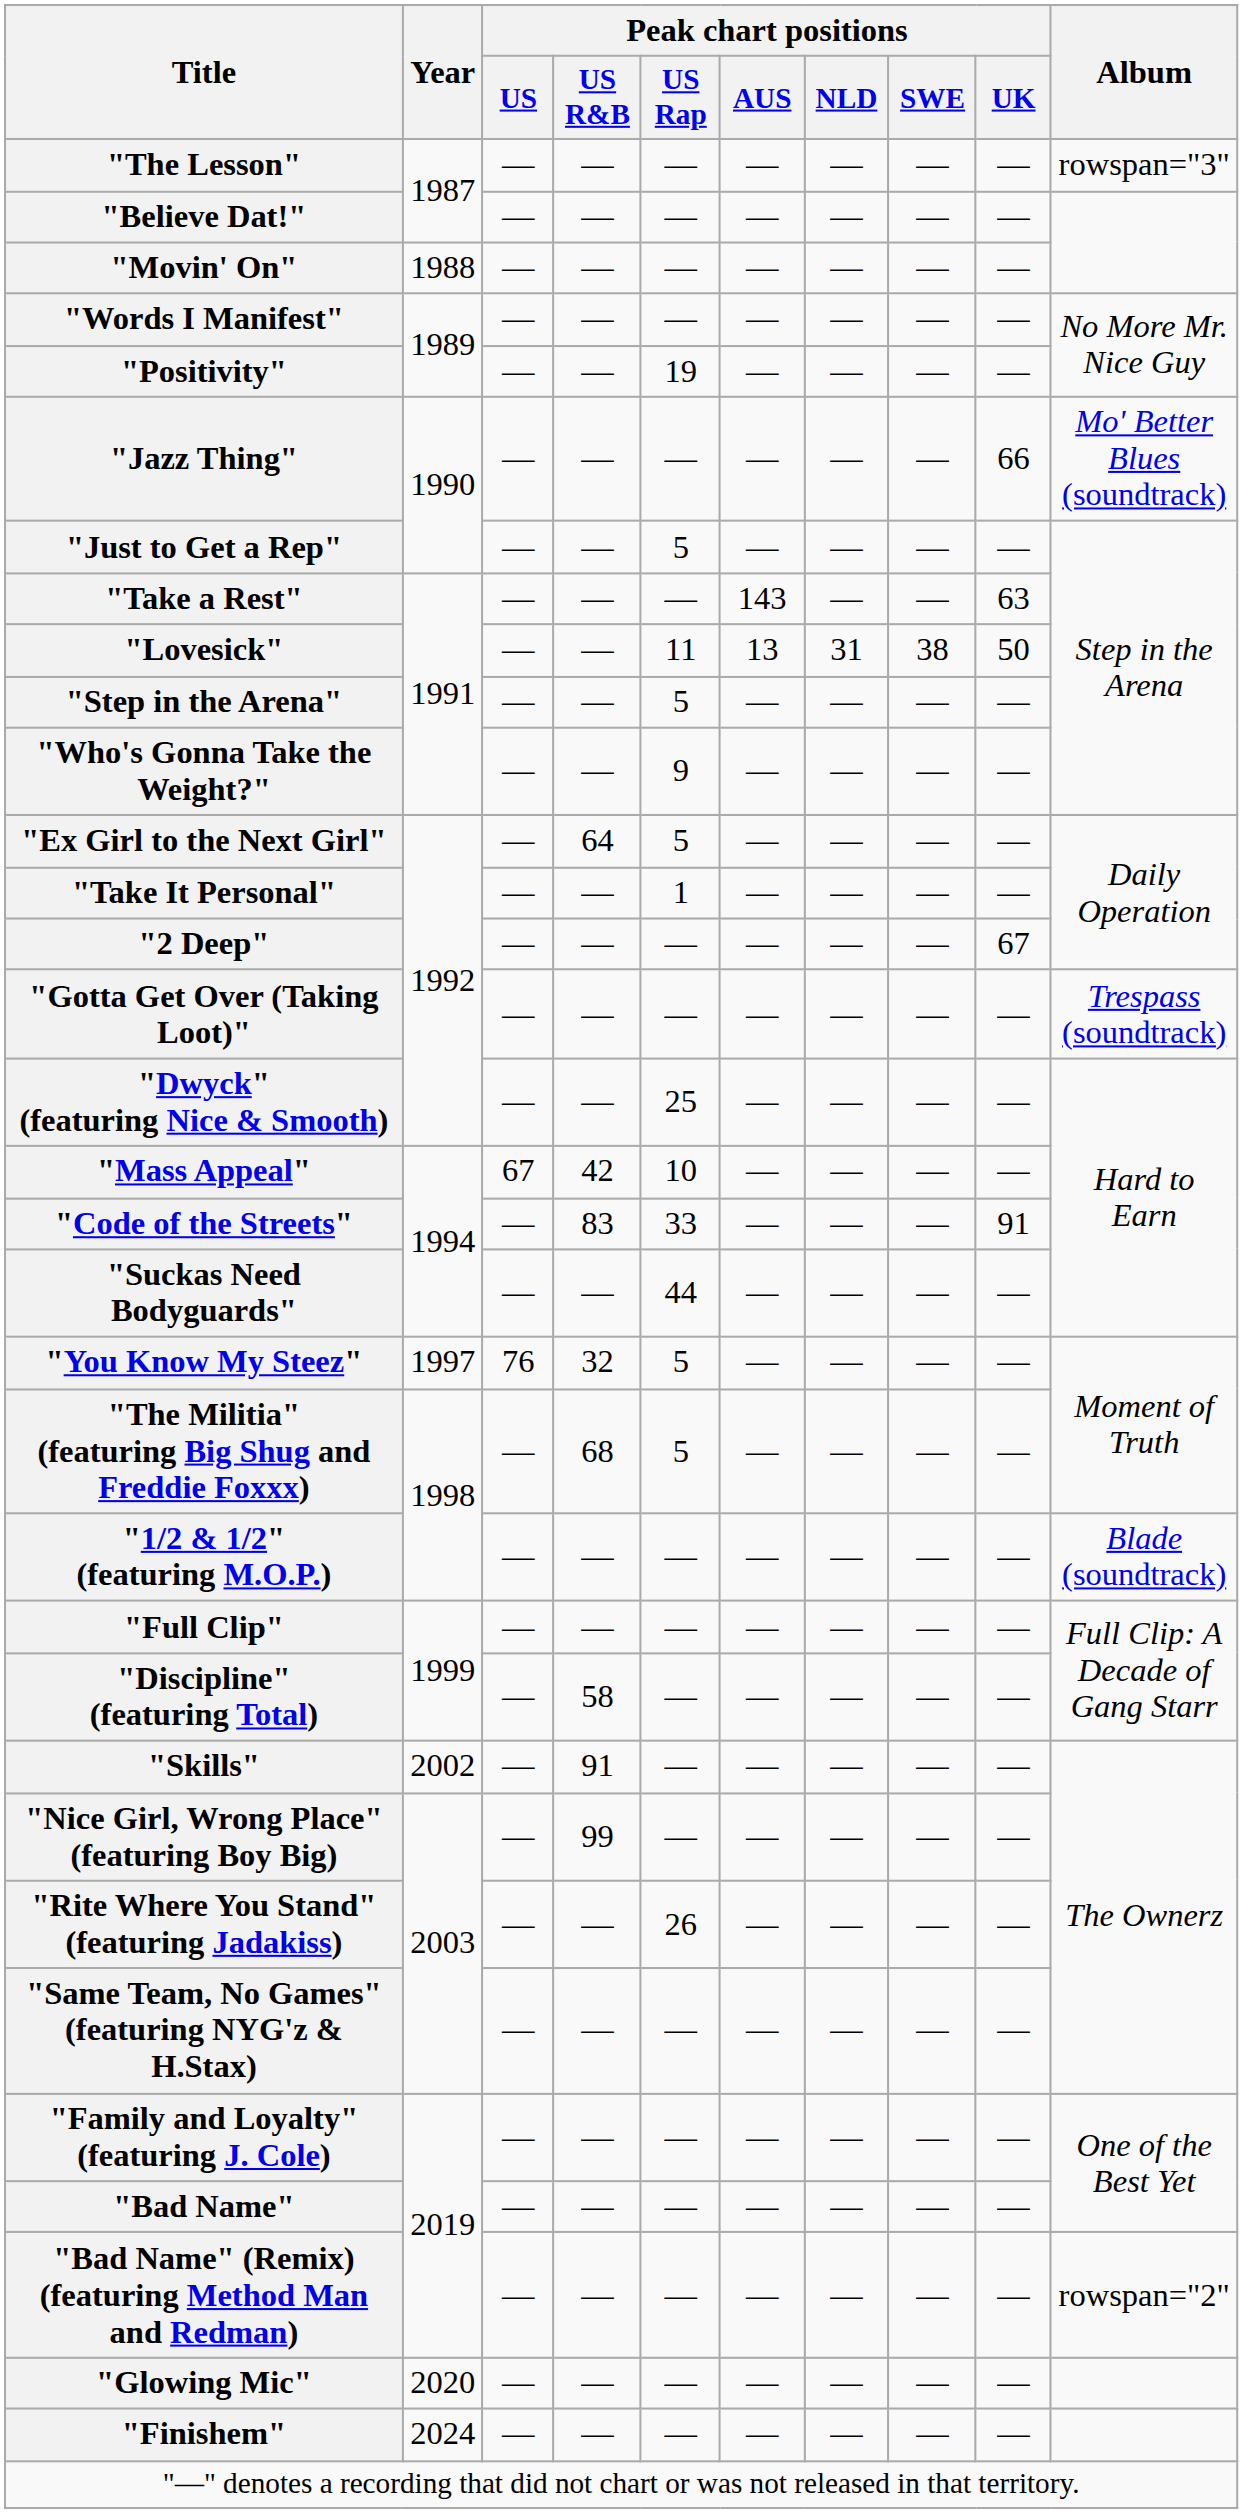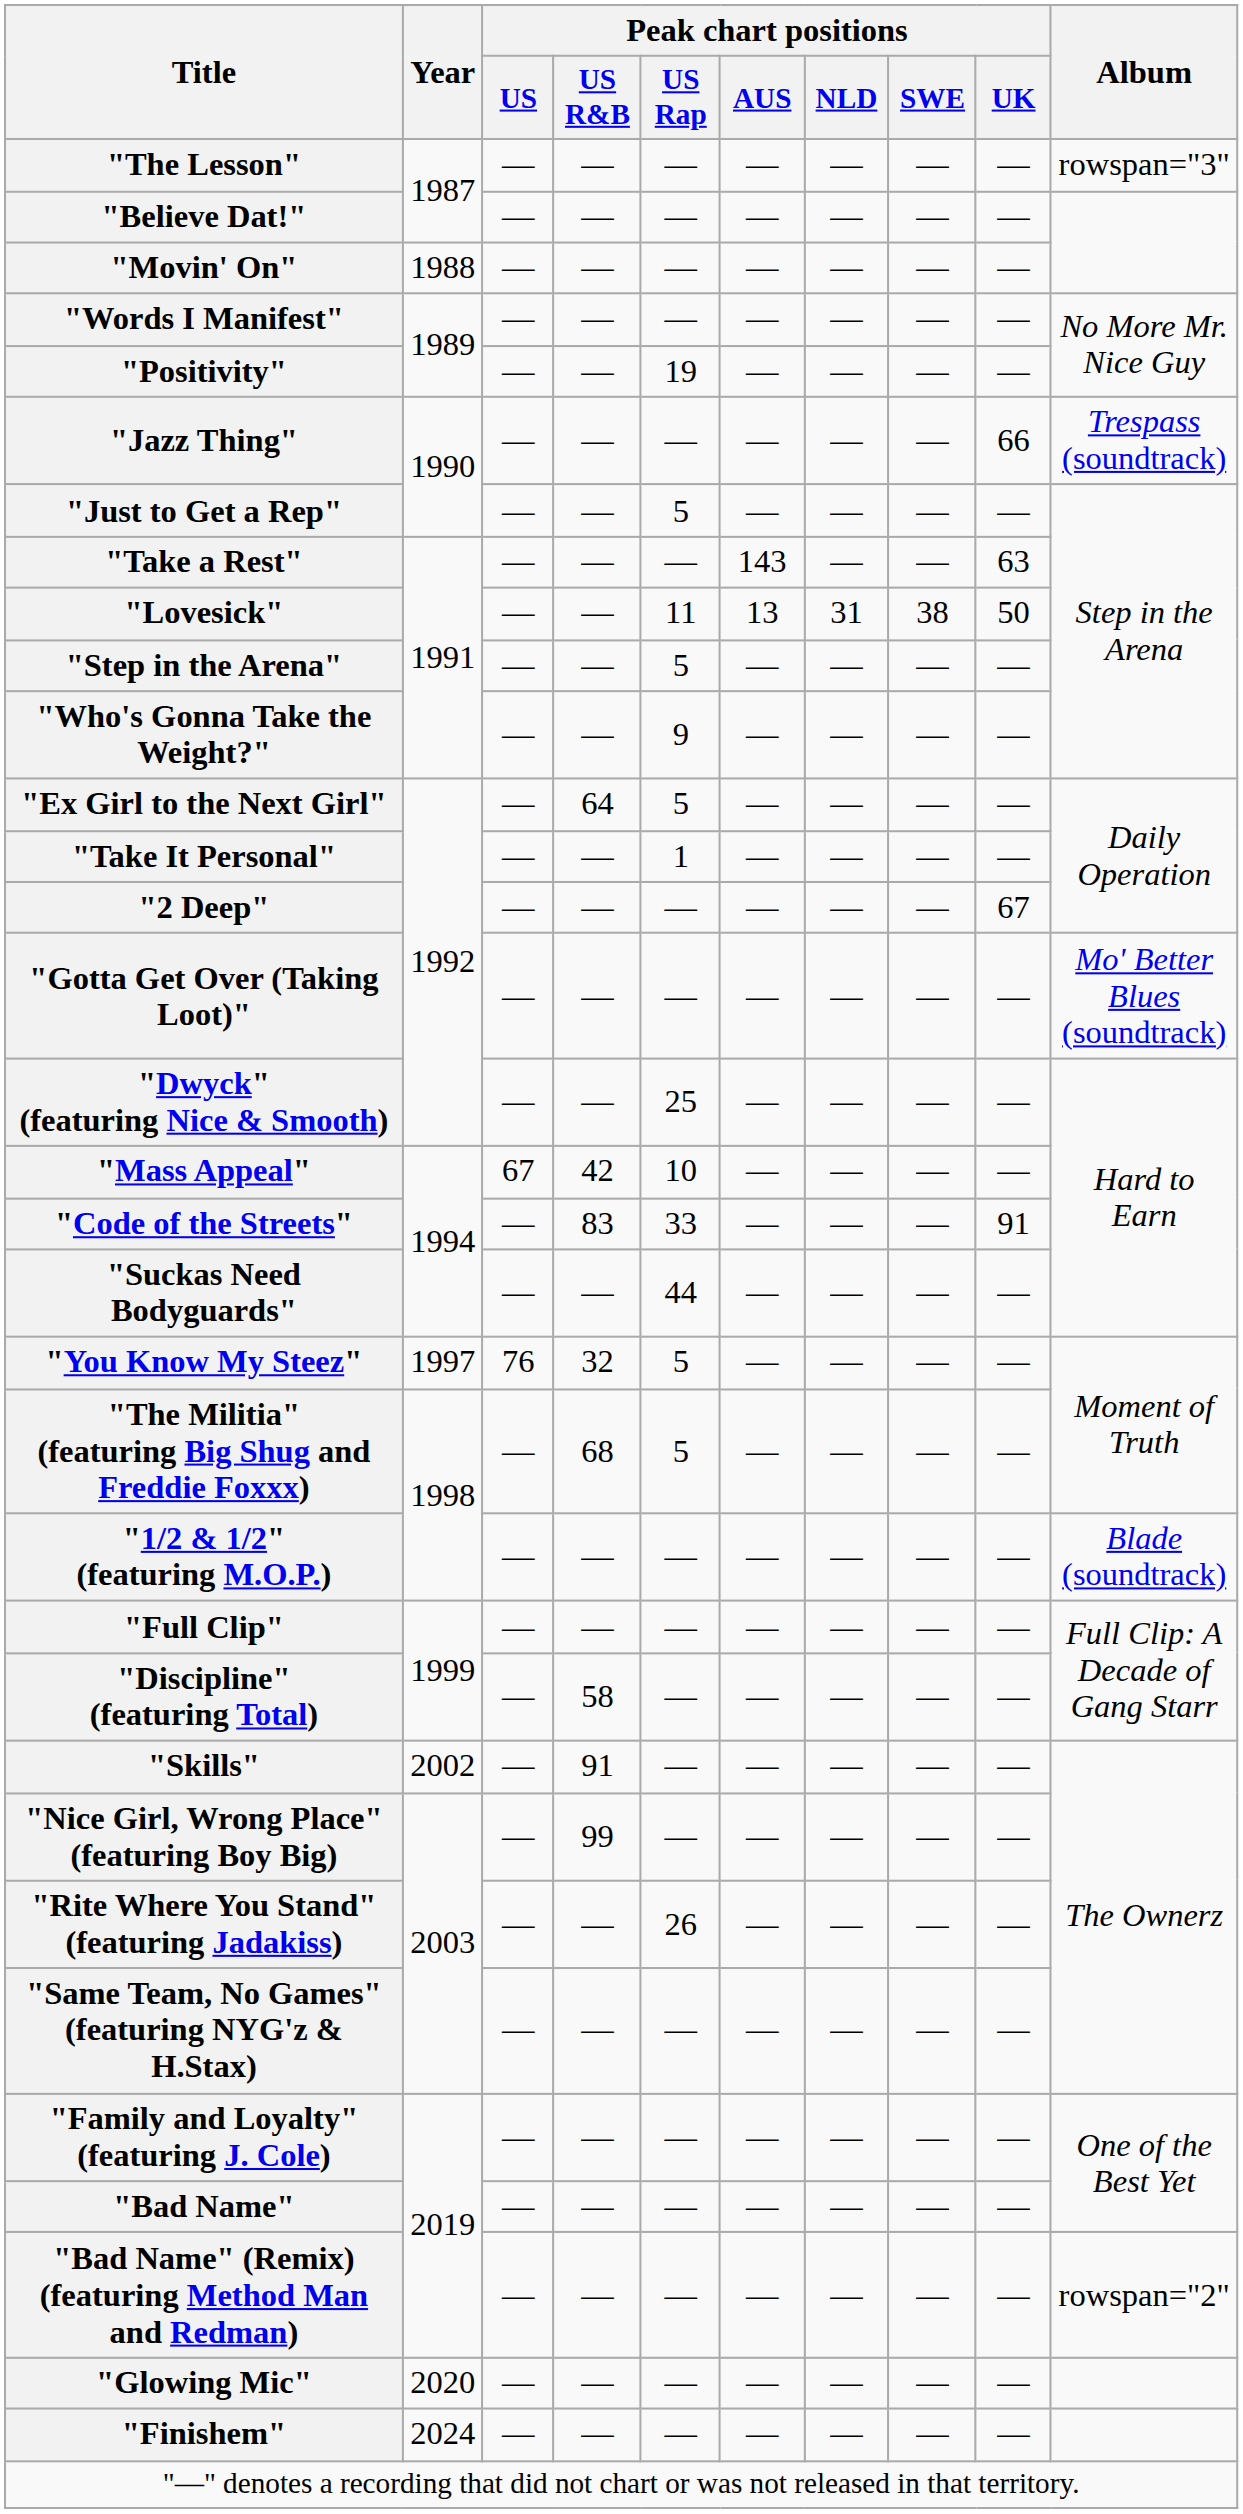(1144, 458) Mo' Better Blues (soundtrack) -> (1144, 440) Trespass (soundtrack)
(1144, 1013) Trespass (soundtrack) -> (1144, 995) Mo' Better Blues (soundtrack)
